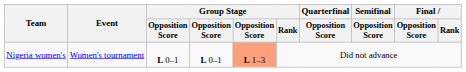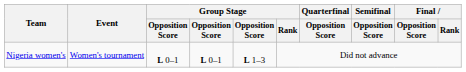(254, 60) lightsalmon background -> (254, 60) no background
